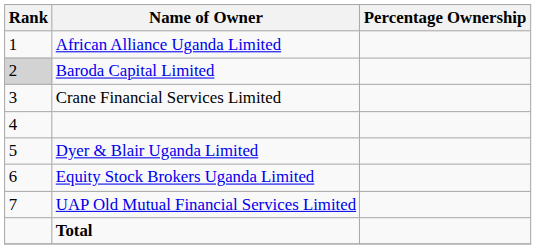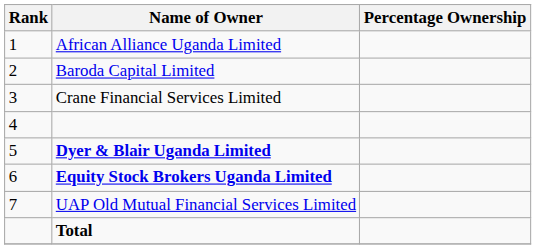(13, 71) lightgrey background -> (13, 71) no background
(157, 151) normal -> (163, 151) bold
(185, 177) normal -> (194, 177) bold
